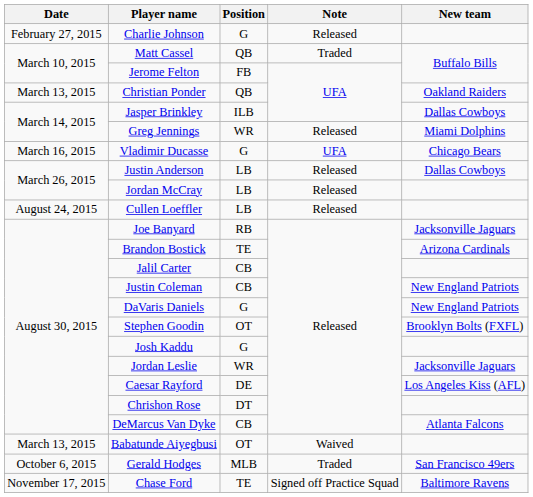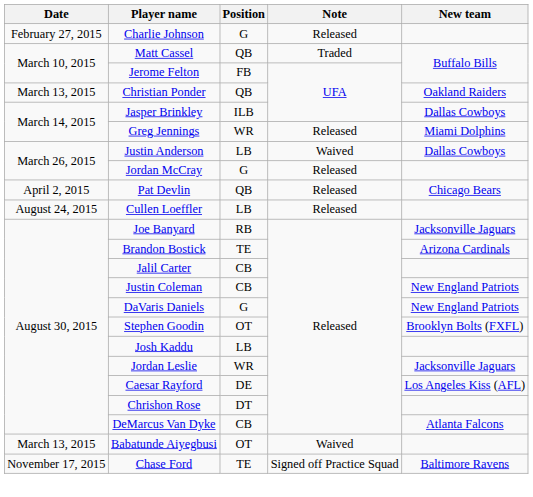- row: (164, 151)
(335, 170) Released -> (335, 151) Waived
(244, 190) LB -> (244, 170) G
+ row: (164, 190)
(244, 346) G -> (244, 346) LB
- row: (164, 463)
